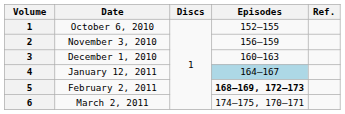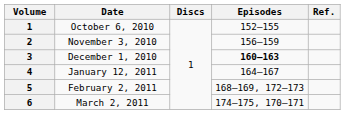(260, 57) normal -> (260, 57) bold
(260, 72) lightblue background -> (260, 72) no background
(260, 87) bold -> (260, 87) normal
